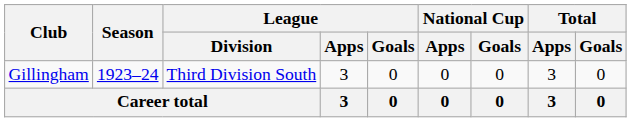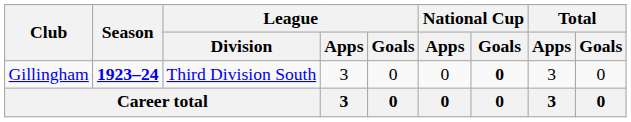(128, 74) normal -> (128, 74) bold
(500, 74) normal -> (500, 74) bold
